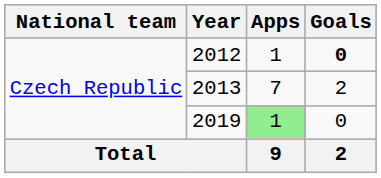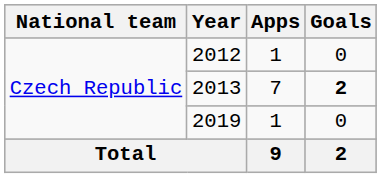(341, 55) bold -> (341, 55) normal
(341, 88) normal -> (341, 88) bold
(276, 122) lightgreen background -> (276, 122) no background
